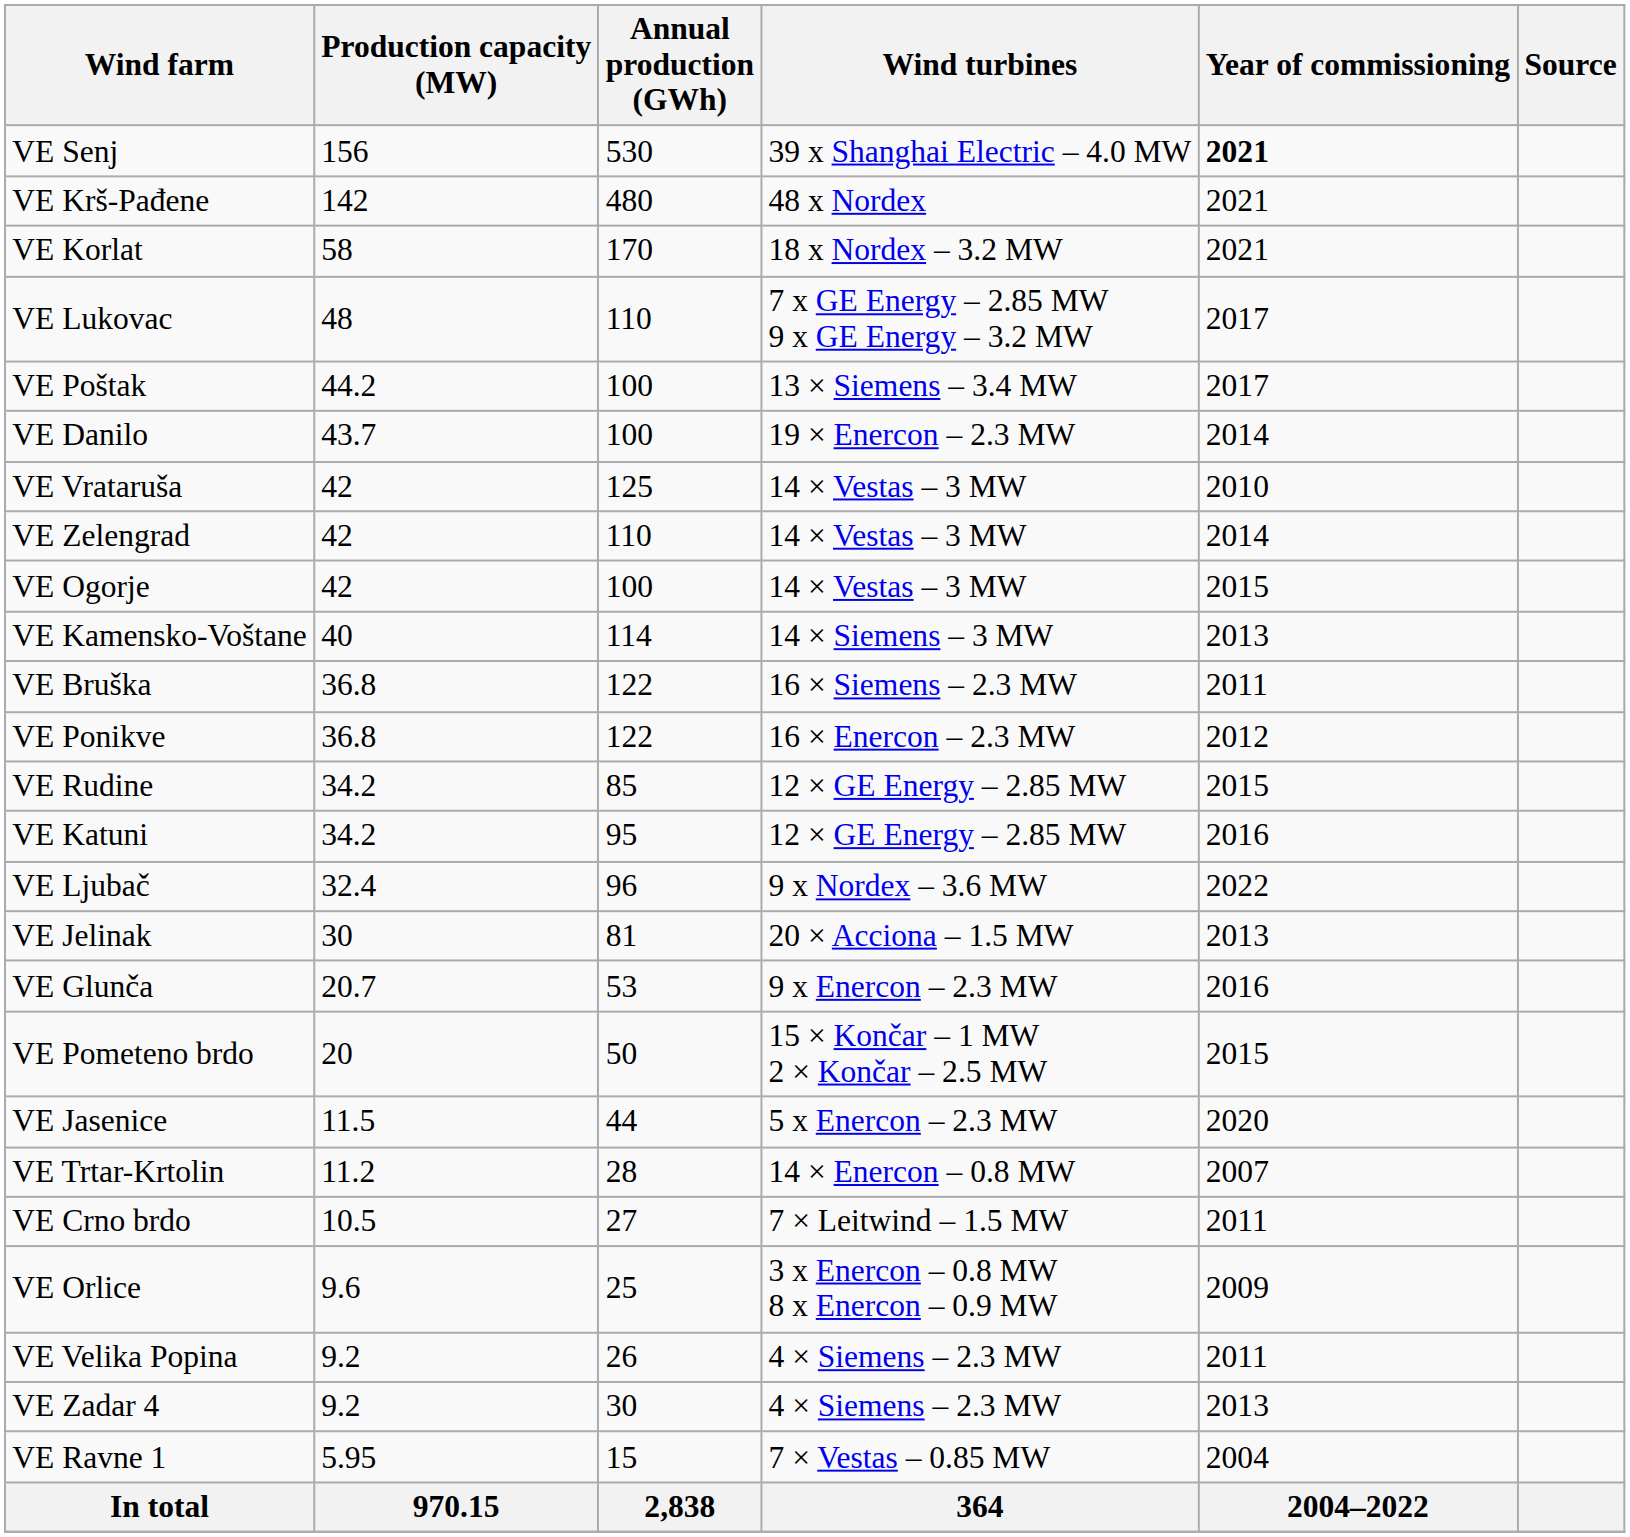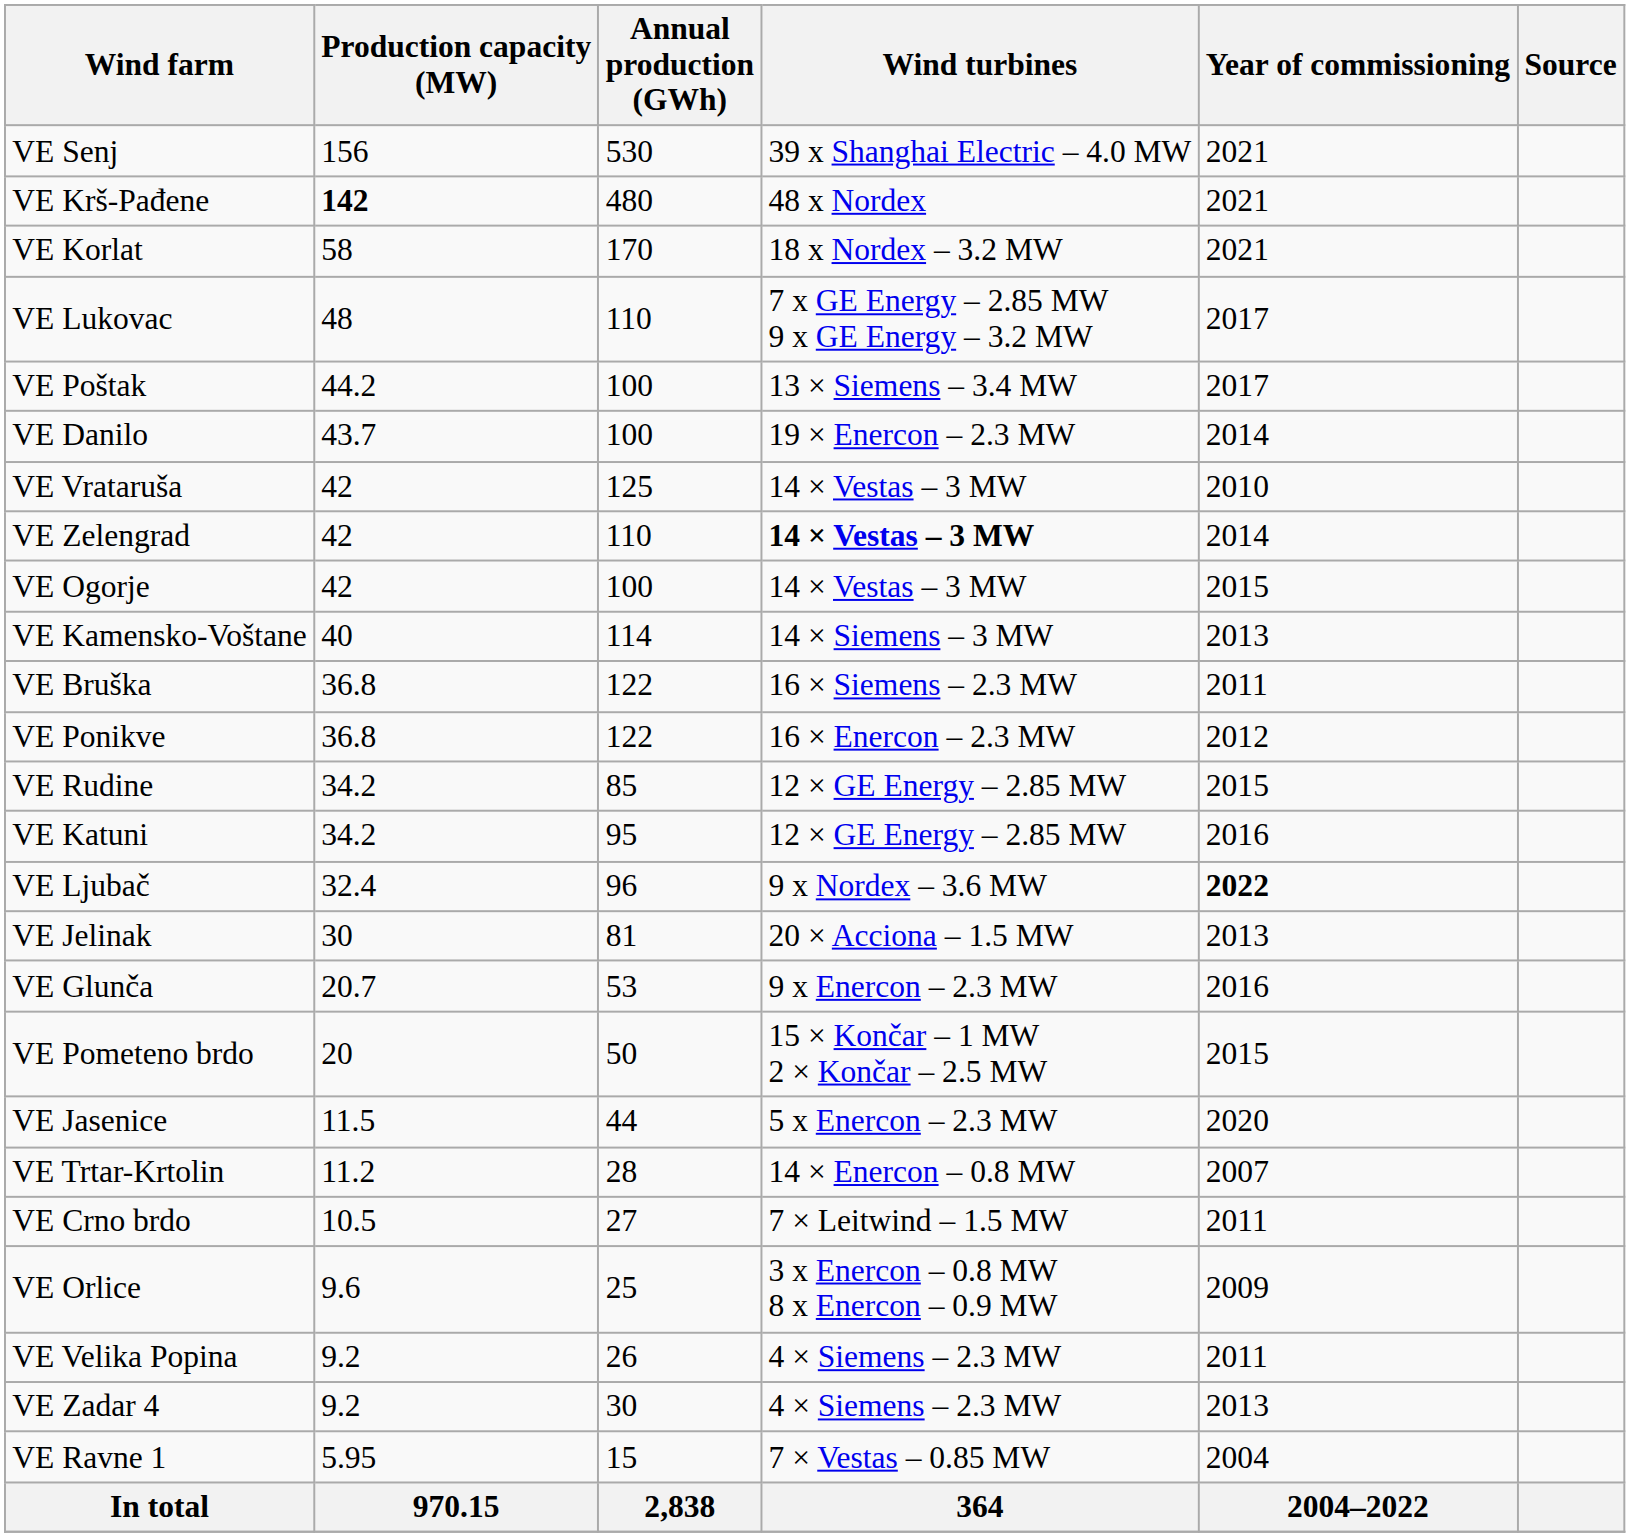(1237, 150) bold -> (1237, 150) normal
(345, 200) normal -> (345, 200) bold
(898, 535) normal -> (901, 535) bold
(1237, 885) normal -> (1237, 885) bold
